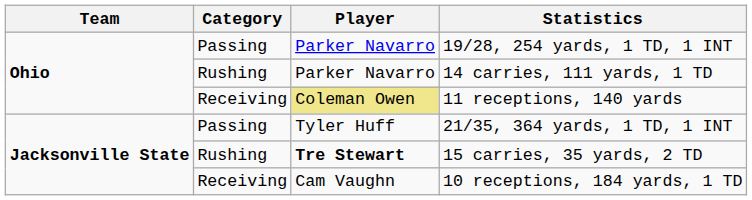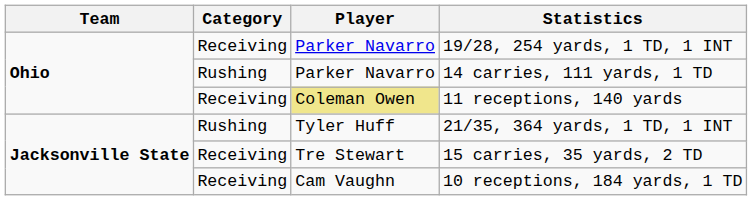(232, 46) Passing -> (242, 46) Receiving
(232, 127) Passing -> (232, 127) Rushing
(232, 154) Rushing -> (242, 154) Receiving
(350, 154) bold -> (350, 154) normal
